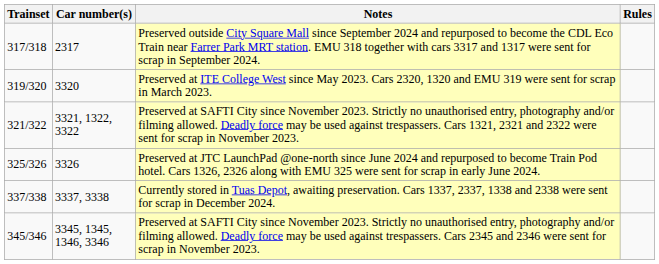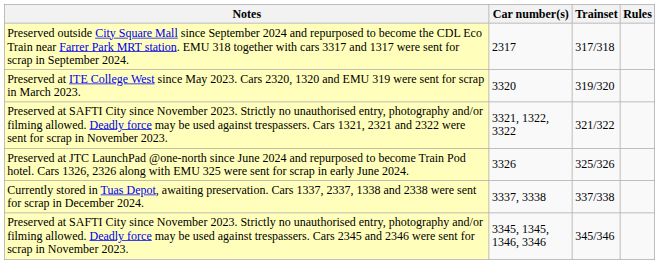columns swapped: (28, 14) <-> (378, 14)
